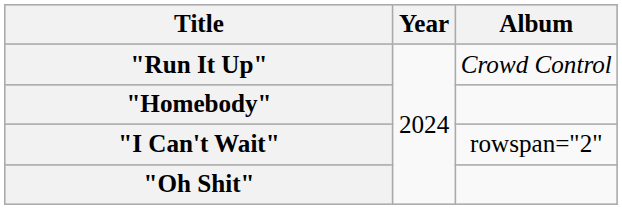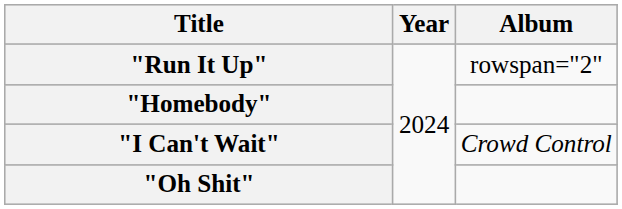(536, 64) Crowd Control -> (536, 64) rowspan="2"
(536, 143) rowspan="2" -> (536, 143) Crowd Control
